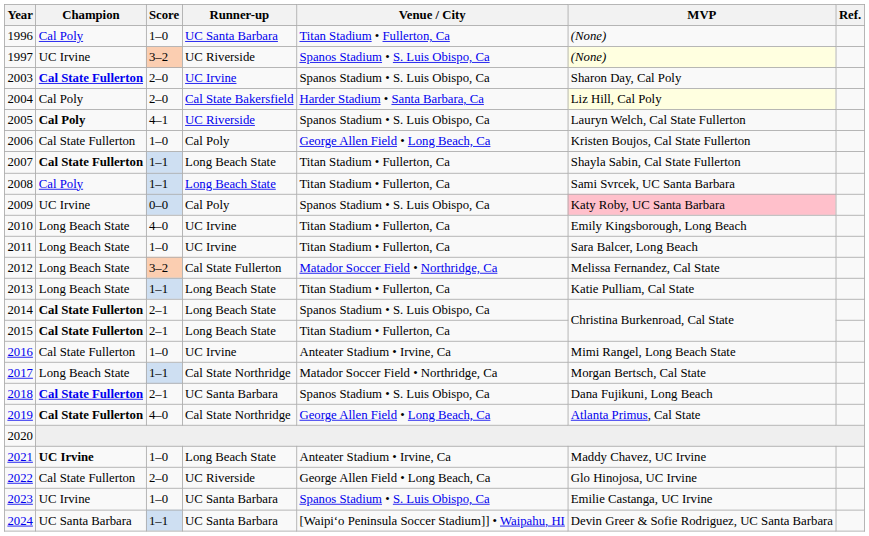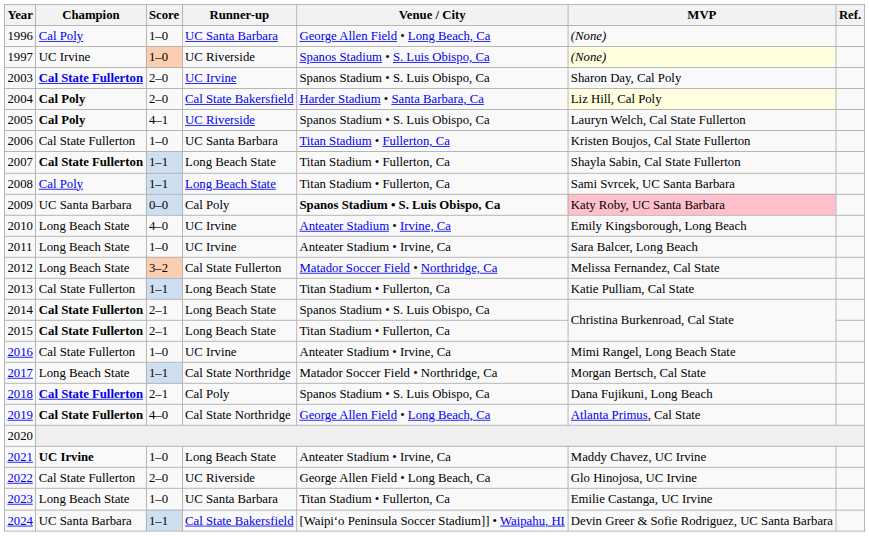(375, 36) Titan Stadium • Fullerton, Ca -> (395, 36) George Allen Field • Long Beach, Ca
(159, 57) 3–2 -> (159, 57) 1–0
(61, 99) normal -> (62, 99) bold
(207, 141) Cal Poly -> (232, 141) UC Santa Barbara
(395, 141) George Allen Field • Long Beach, Ca -> (375, 141) Titan Stadium • Fullerton, Ca
(65, 204) UC Irvine -> (85, 204) UC Santa Barbara
(395, 204) normal -> (400, 204) bold
(375, 225) Titan Stadium • Fullerton, Ca -> (375, 225) Anteater Stadium • Irvine, Ca
(375, 246) Titan Stadium • Fullerton, Ca -> (375, 246) Anteater Stadium • Irvine, Ca
(84, 288) Long Beach State -> (87, 288) Cal State Fullerton
(232, 394) UC Santa Barbara -> (207, 394) Cal Poly
(65, 499) UC Irvine -> (84, 499) Long Beach State
(395, 499) Spanos Stadium • S. Luis Obispo, Ca -> (375, 499) Titan Stadium • Fullerton, Ca
(232, 520) UC Santa Barbara -> (239, 520) Cal State Bakersfield
